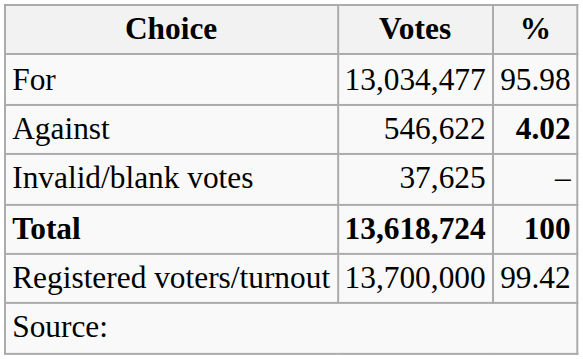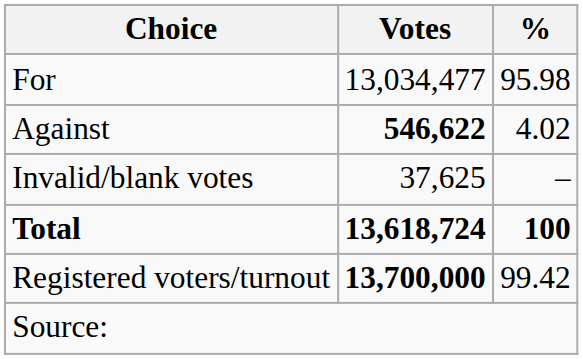(435, 128) normal -> (435, 128) bold
(543, 128) bold -> (543, 128) normal
(415, 278) normal -> (415, 278) bold
